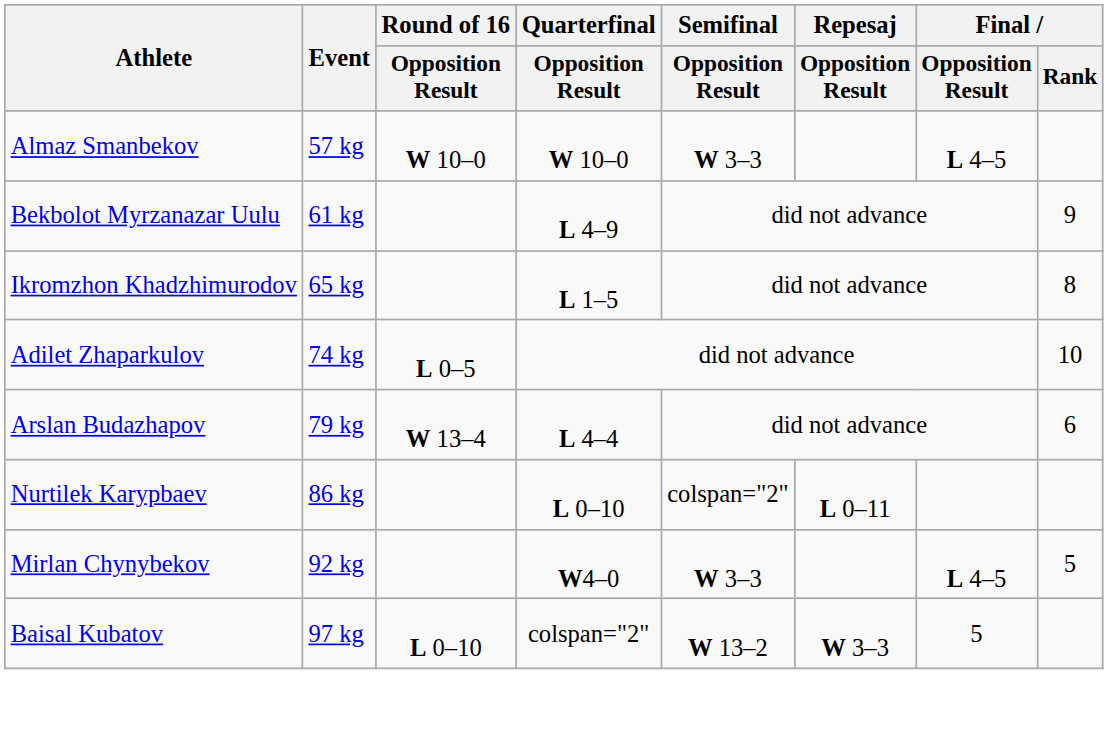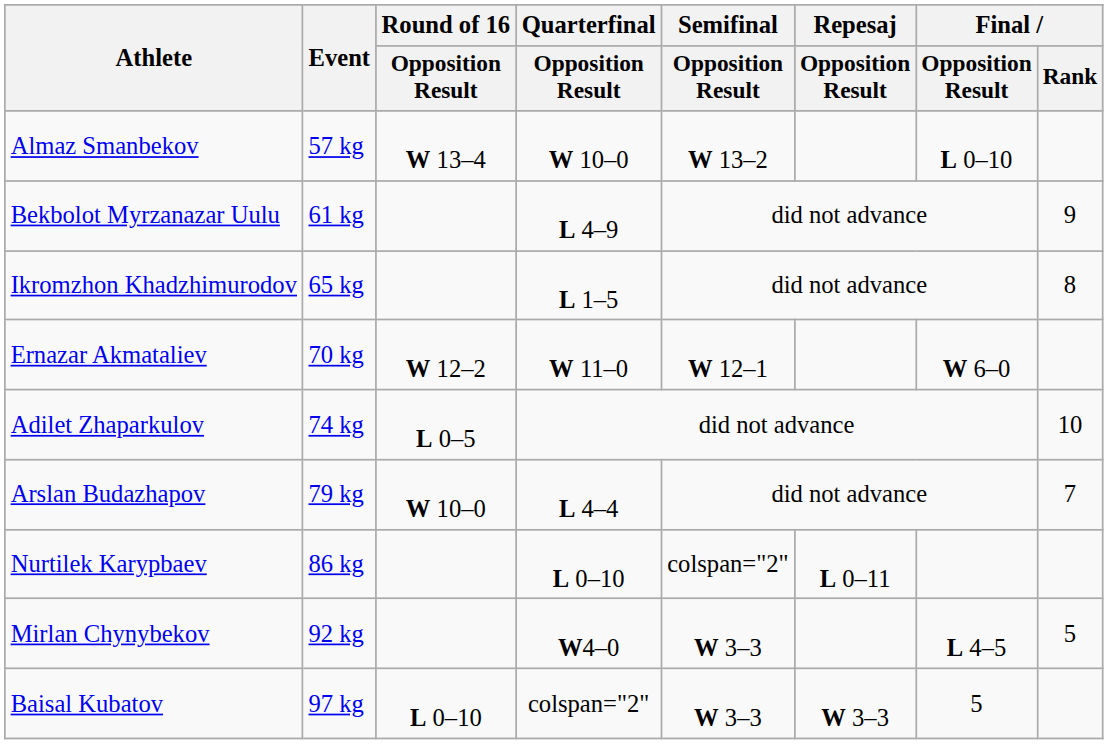(446, 160) W 10–0 -> (446, 160) W 13–4
(728, 160) W 3–3 -> (728, 160) W 13–2
(976, 160) L 4–5 -> (976, 160) L 0–10
+ row: (109, 355)
(446, 439) W 13–4 -> (446, 509) W 10–0
(1070, 424) 6 -> (1070, 494) 7
(728, 648) W 13–2 -> (728, 718) W 3–3
